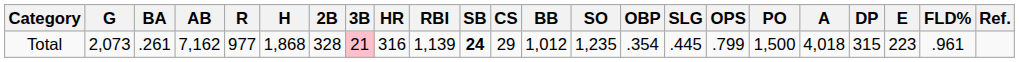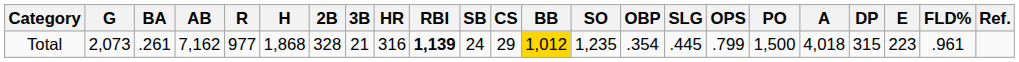(360, 44) pink background -> (360, 44) no background
(435, 44) normal -> (435, 44) bold
(475, 44) bold -> (475, 44) normal
(546, 44) no background -> (546, 44) gold background
